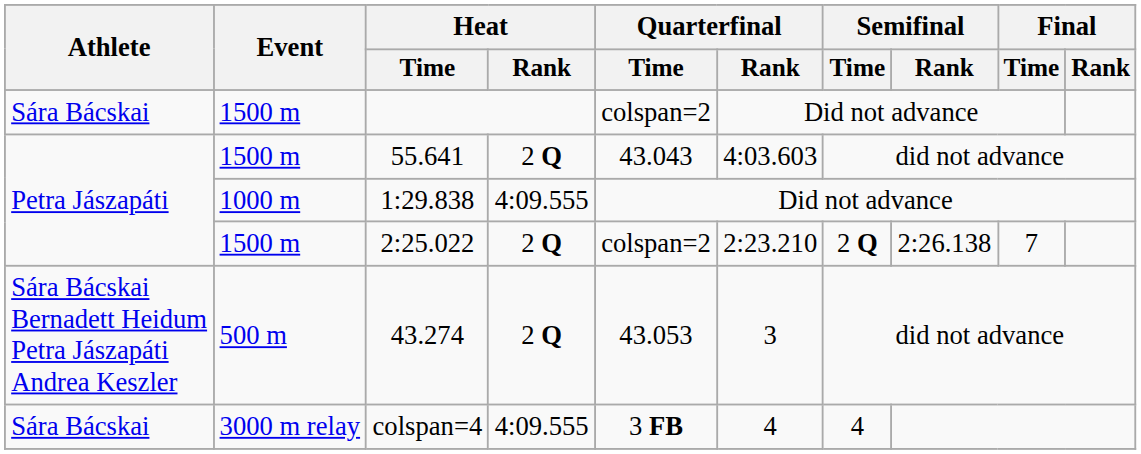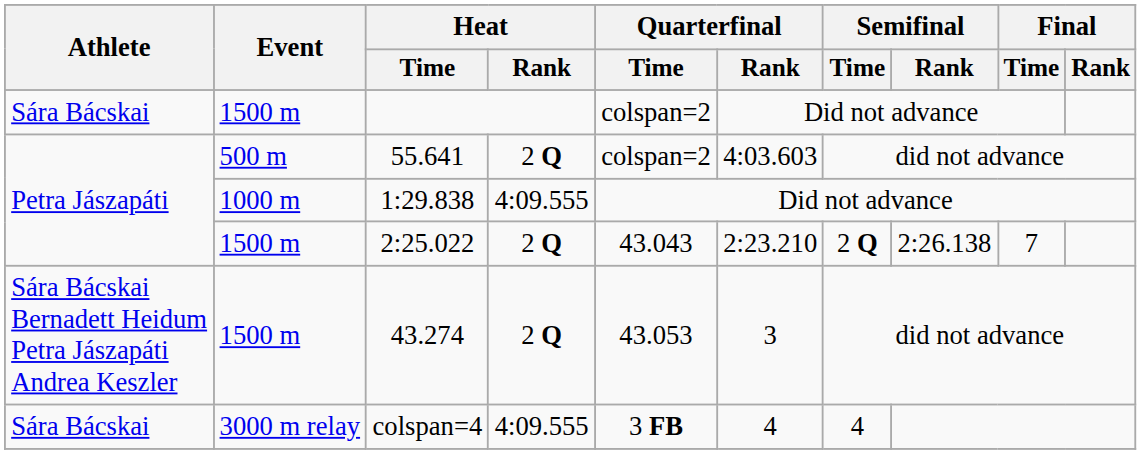(260, 156) 1500 m -> (253, 156) 500 m
(656, 156) 43.043 -> (656, 156) colspan=2
(656, 244) colspan=2 -> (656, 244) 43.043
(253, 335) 500 m -> (260, 335) 1500 m
